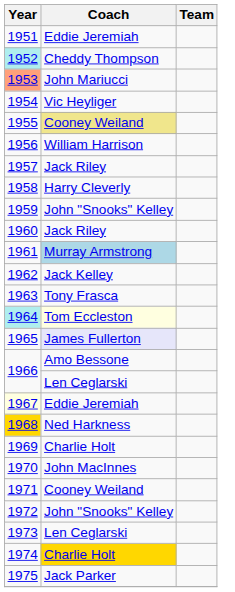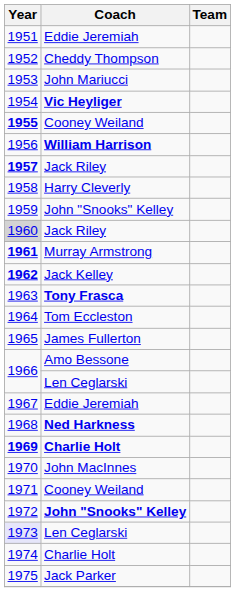(23, 58) paleturquoise background -> (23, 58) no background
(23, 79) lightsalmon background -> (23, 79) no background
(80, 101) normal -> (83, 101) bold
(23, 123) normal -> (23, 123) bold
(94, 123) khaki background -> (94, 123) no background
(94, 144) normal -> (98, 144) bold
(23, 166) normal -> (23, 166) bold
(23, 230) no background -> (23, 230) lightgrey background
(23, 252) normal -> (23, 252) bold
(98, 252) lightblue background -> (98, 252) no background
(23, 274) normal -> (23, 274) bold
(81, 295) normal -> (84, 295) bold
(23, 317) paleturquoise background -> (23, 317) no background
(88, 317) lightyellow background -> (88, 317) no background
(92, 338) lavender background -> (92, 338) no background
(23, 403) lightyellow background -> (23, 403) no background
(23, 425) gold background -> (23, 425) no background
(87, 425) normal -> (89, 425) bold
(23, 446) normal -> (23, 446) bold
(80, 446) normal -> (82, 446) bold
(109, 511) normal -> (115, 511) bold
(23, 532) no background -> (23, 532) lavender background
(80, 554) gold background -> (80, 554) no background
